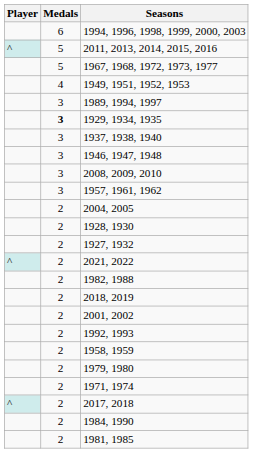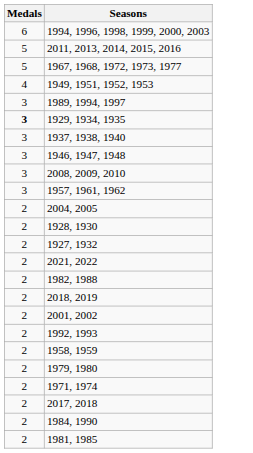- column: (22, 13)
